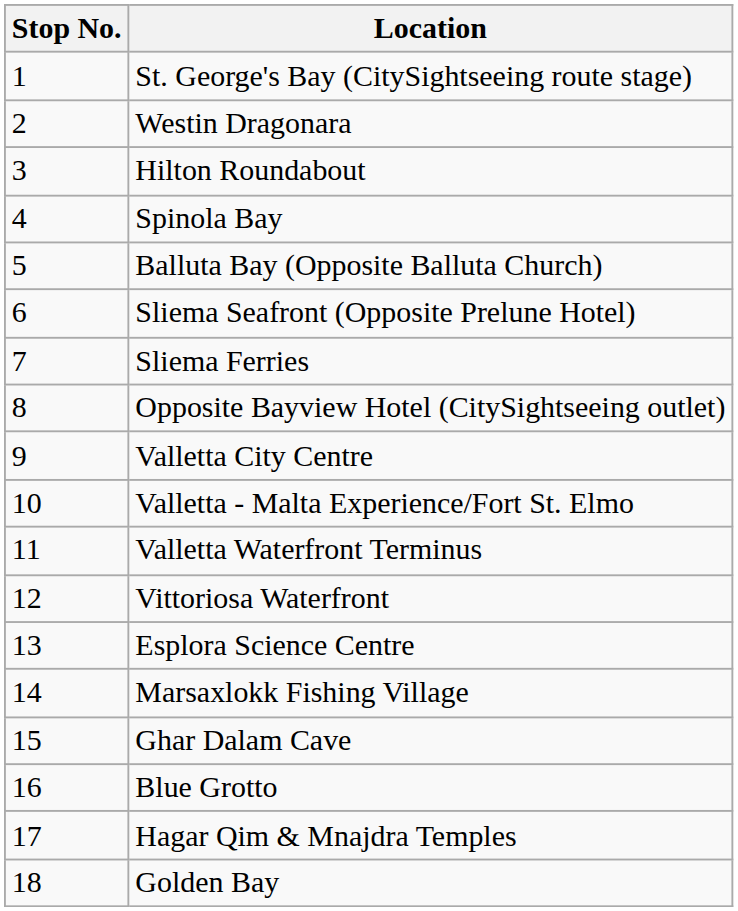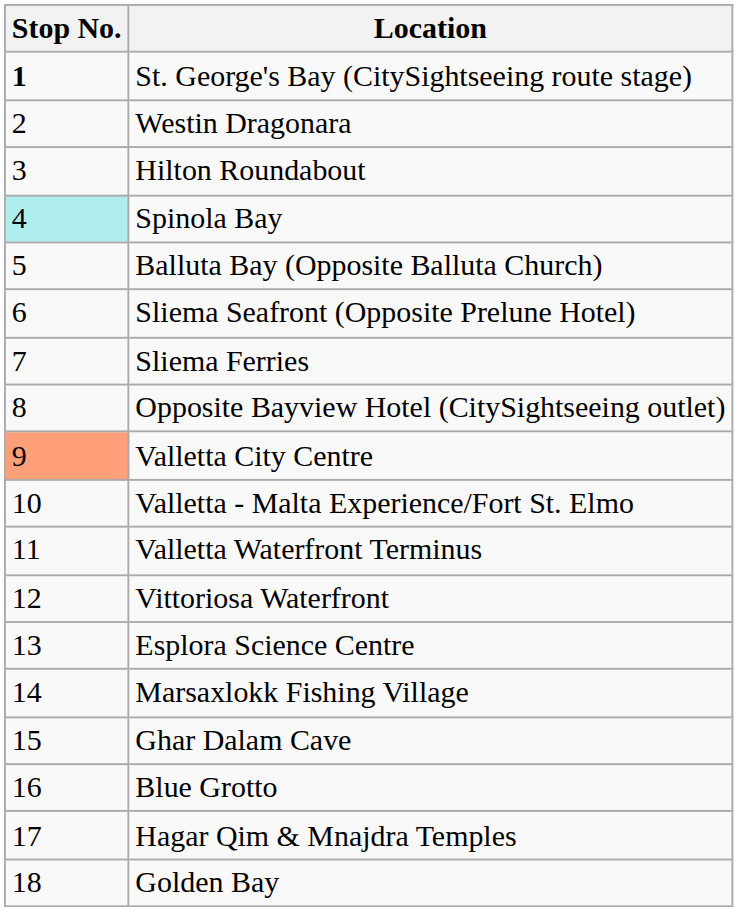(19, 75) normal -> (19, 75) bold
(19, 218) no background -> (19, 218) paleturquoise background
(19, 455) no background -> (19, 455) lightsalmon background
